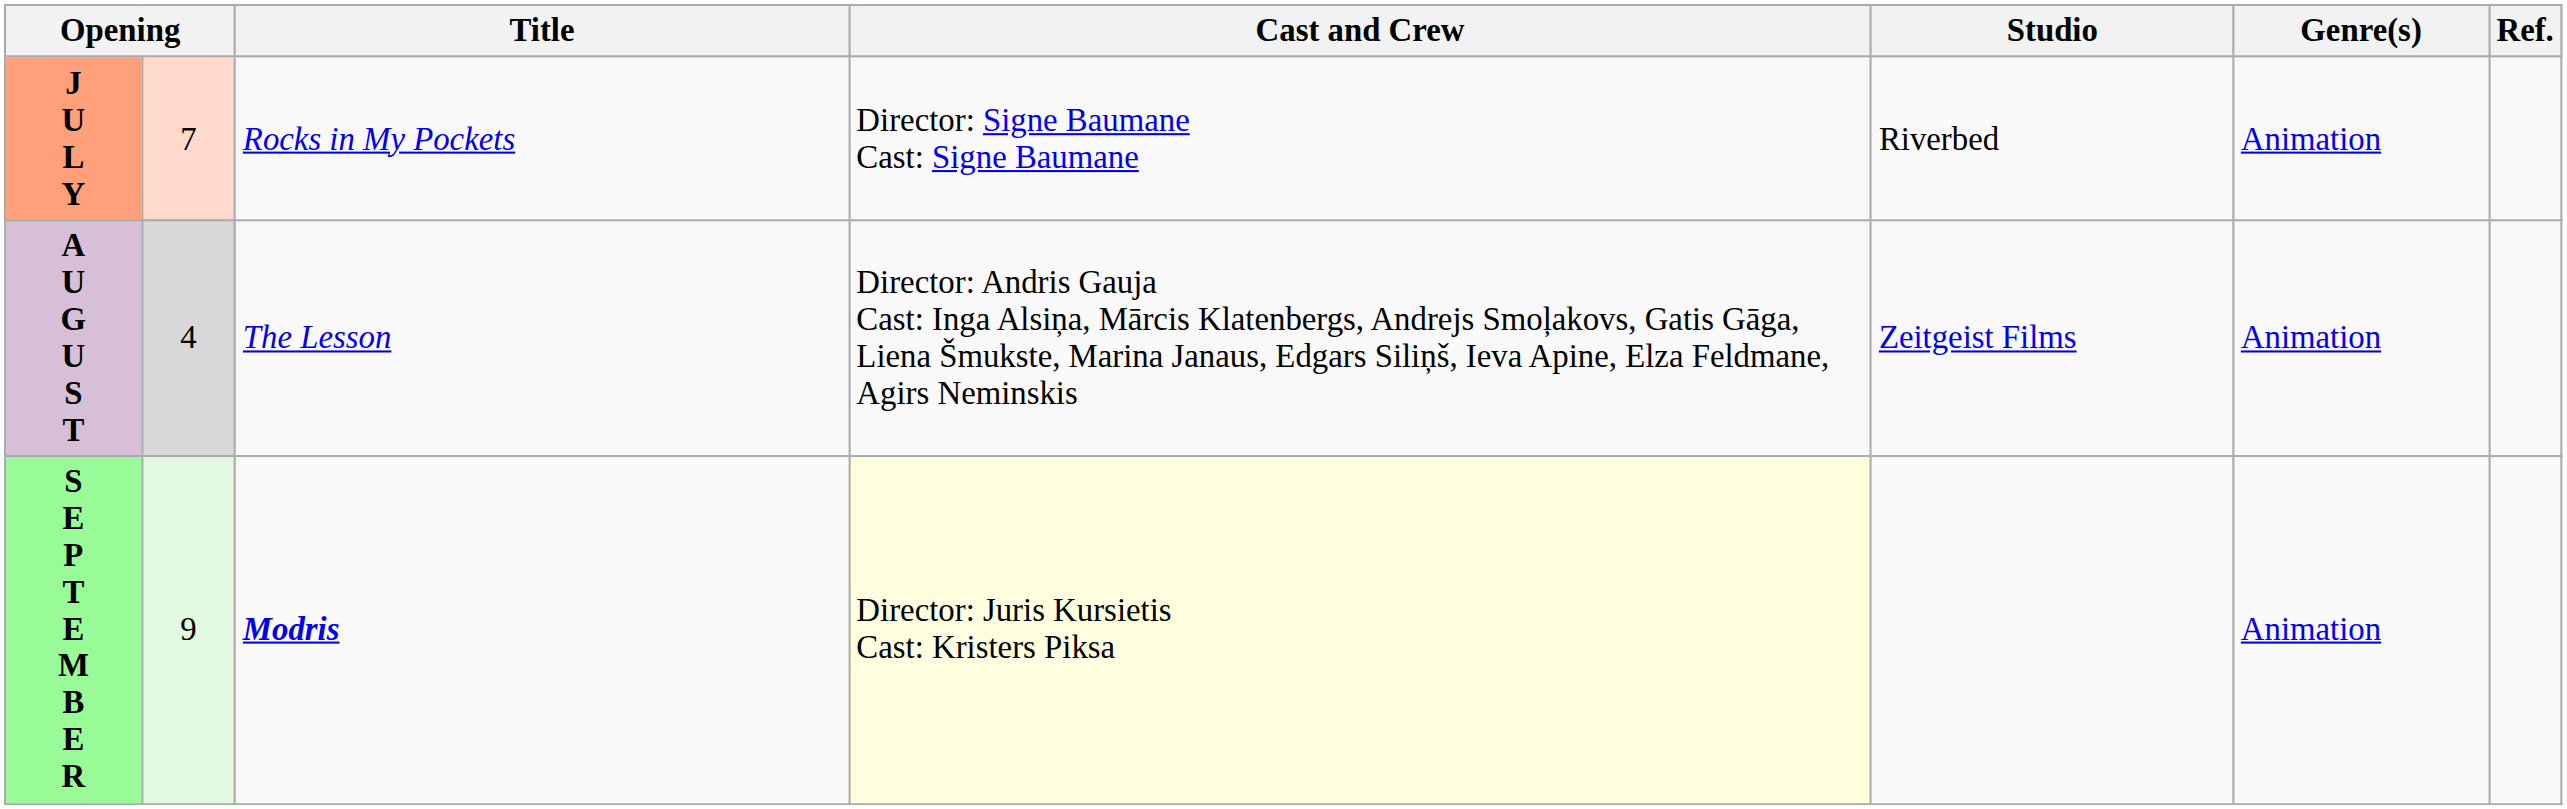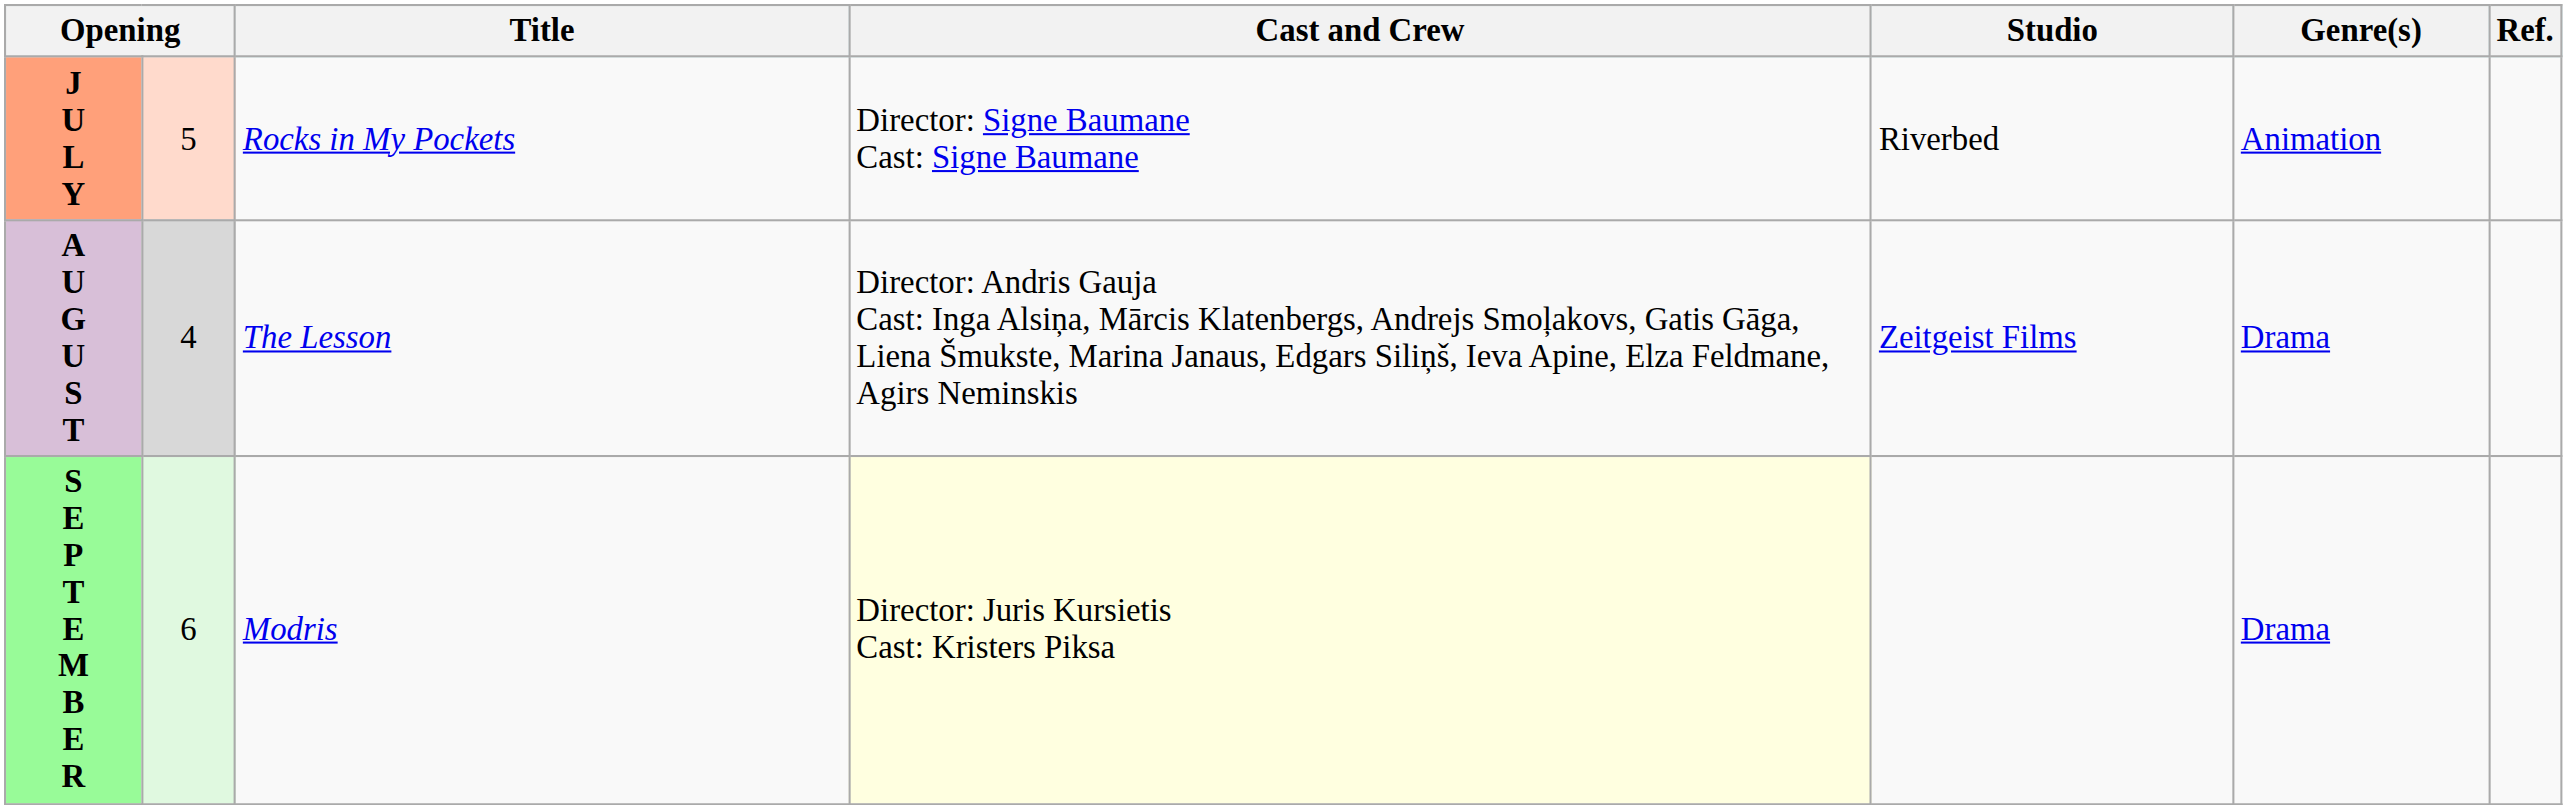(188, 137) 7 -> (188, 137) 5
(2311, 337) Animation -> (2285, 337) Drama
(188, 629) 9 -> (188, 629) 6
(291, 629) bold -> (290, 629) normal
(2311, 629) Animation -> (2285, 629) Drama
